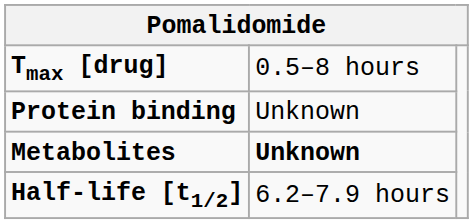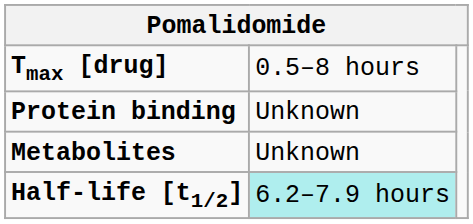(308, 152) bold -> (308, 152) normal
(353, 195) no background -> (353, 195) paleturquoise background
